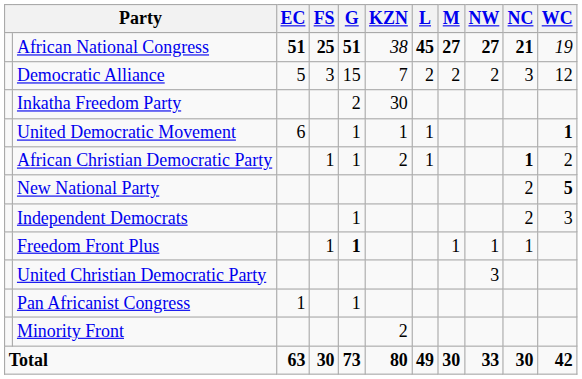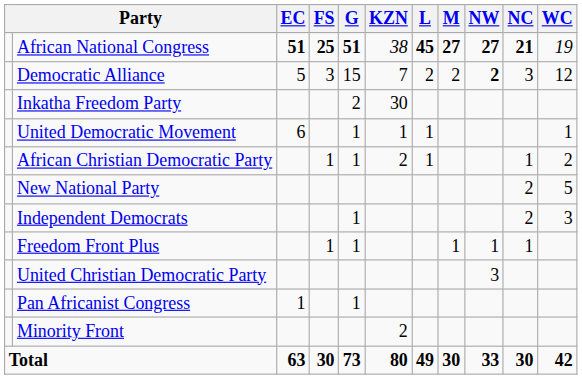(495, 75) normal -> (495, 75) bold
(568, 132) bold -> (568, 132) normal
(529, 160) bold -> (529, 160) normal
(568, 189) bold -> (568, 189) normal
(356, 246) bold -> (356, 246) normal
